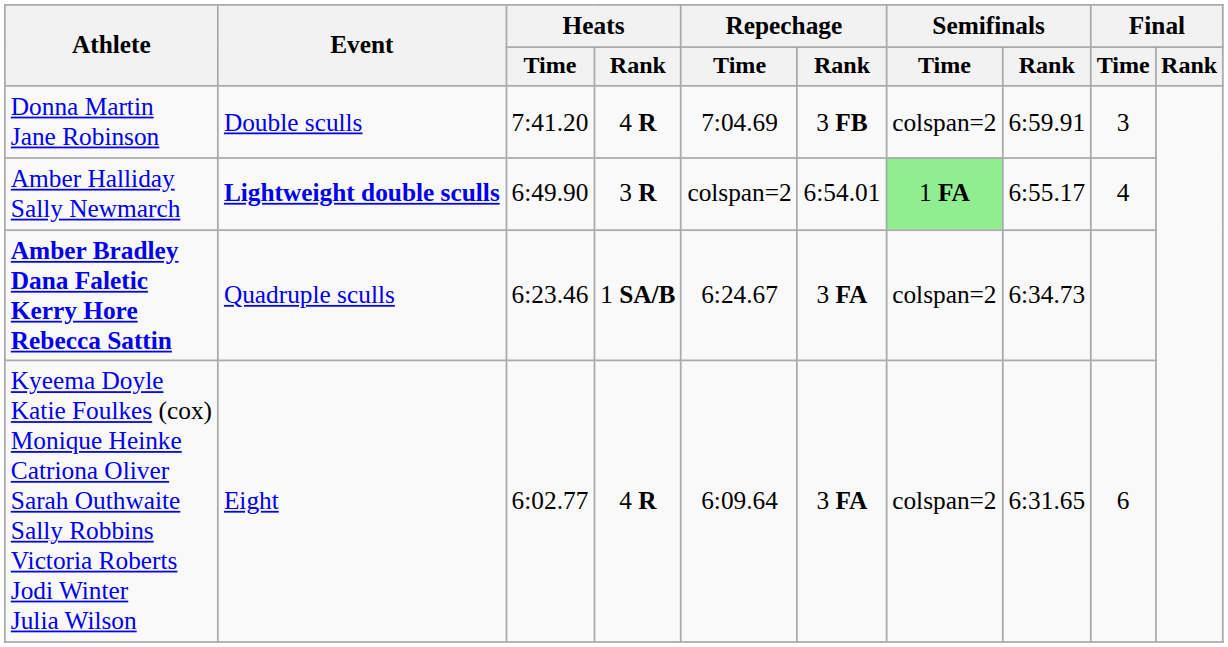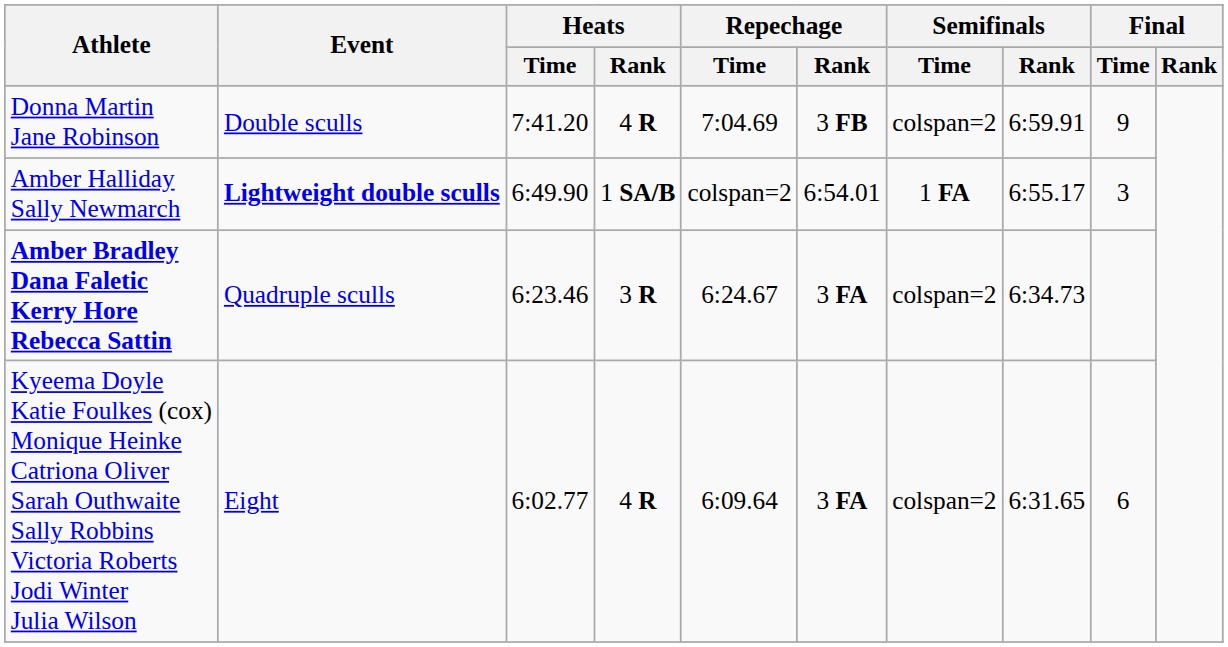(1123, 122) 3 -> (1123, 122) 9
(638, 193) 3 R -> (638, 193) 1 SA/B
(944, 193) lightgreen background -> (944, 193) no background
(1123, 193) 4 -> (1123, 193) 3
(638, 295) 1 SA/B -> (638, 295) 3 R
